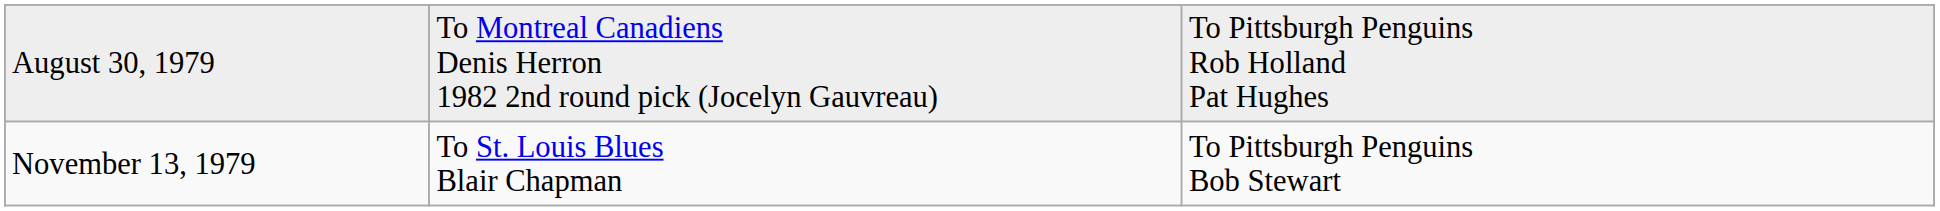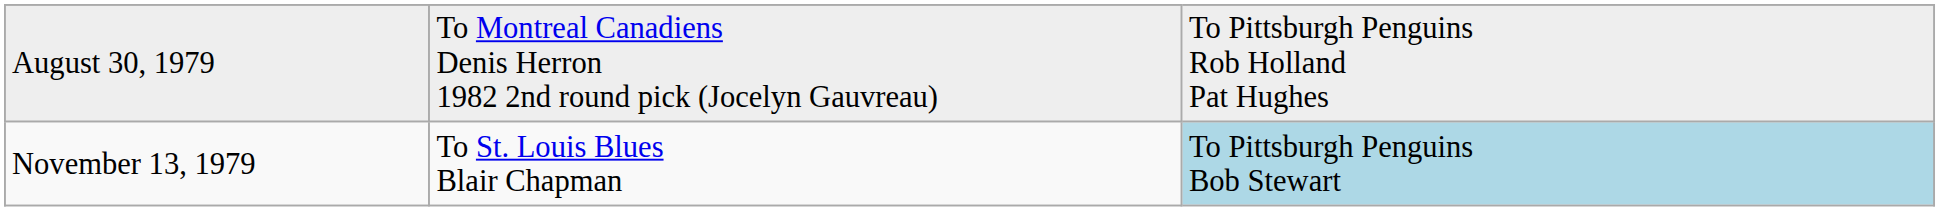(1331, 163) no background -> (1331, 163) lightblue background
